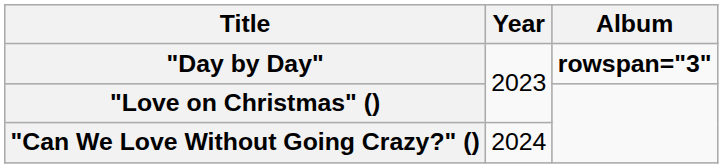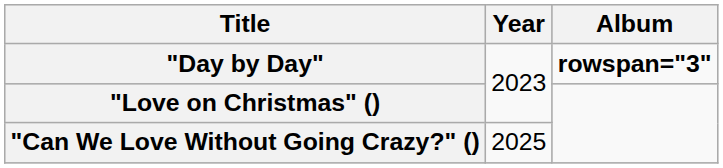(519, 142) 2024 -> (519, 142) 2025
